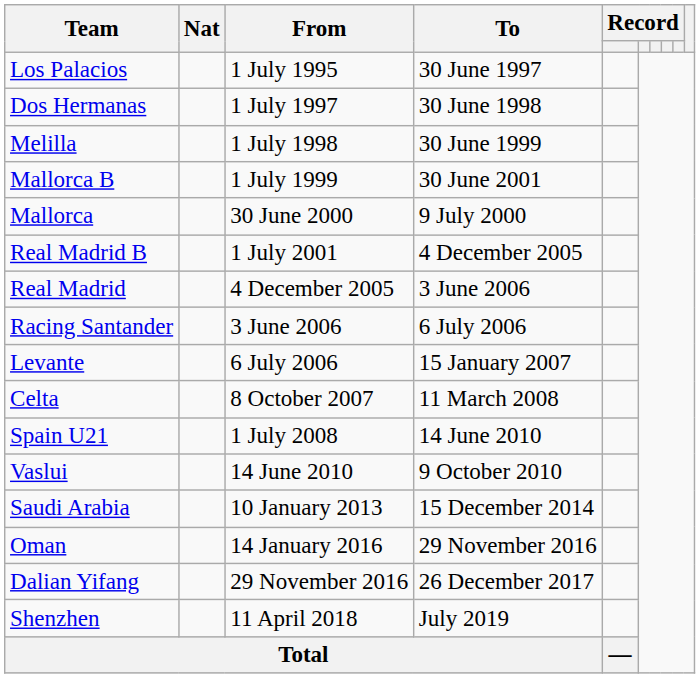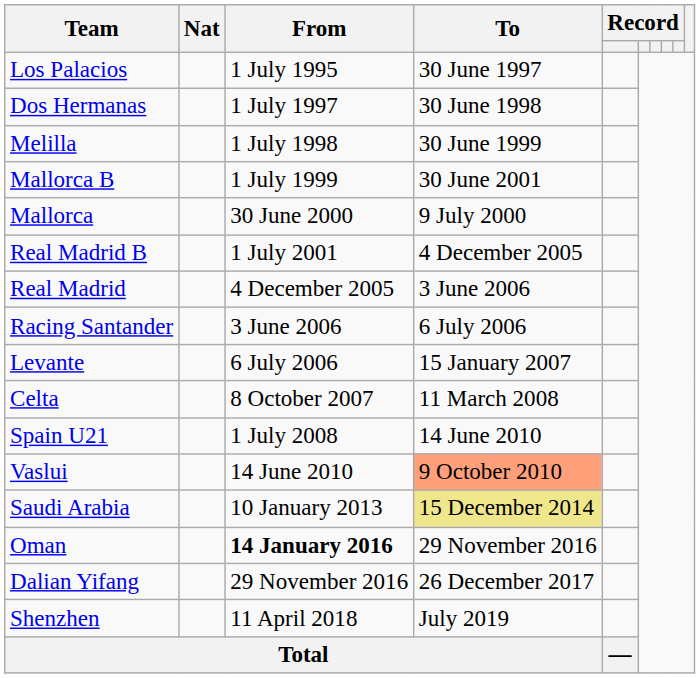(490, 471) no background -> (490, 471) lightsalmon background
(506, 508) no background -> (506, 508) khaki background
(306, 544) normal -> (312, 544) bold
